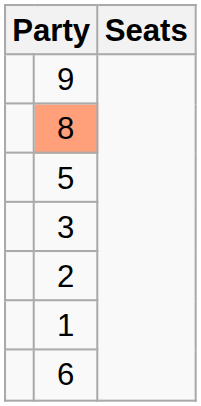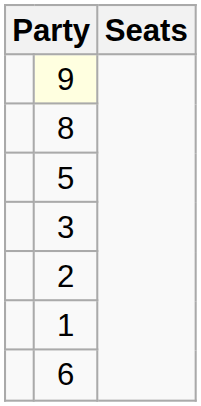(66, 79) no background -> (66, 79) lightyellow background
(66, 129) lightsalmon background -> (66, 129) no background
